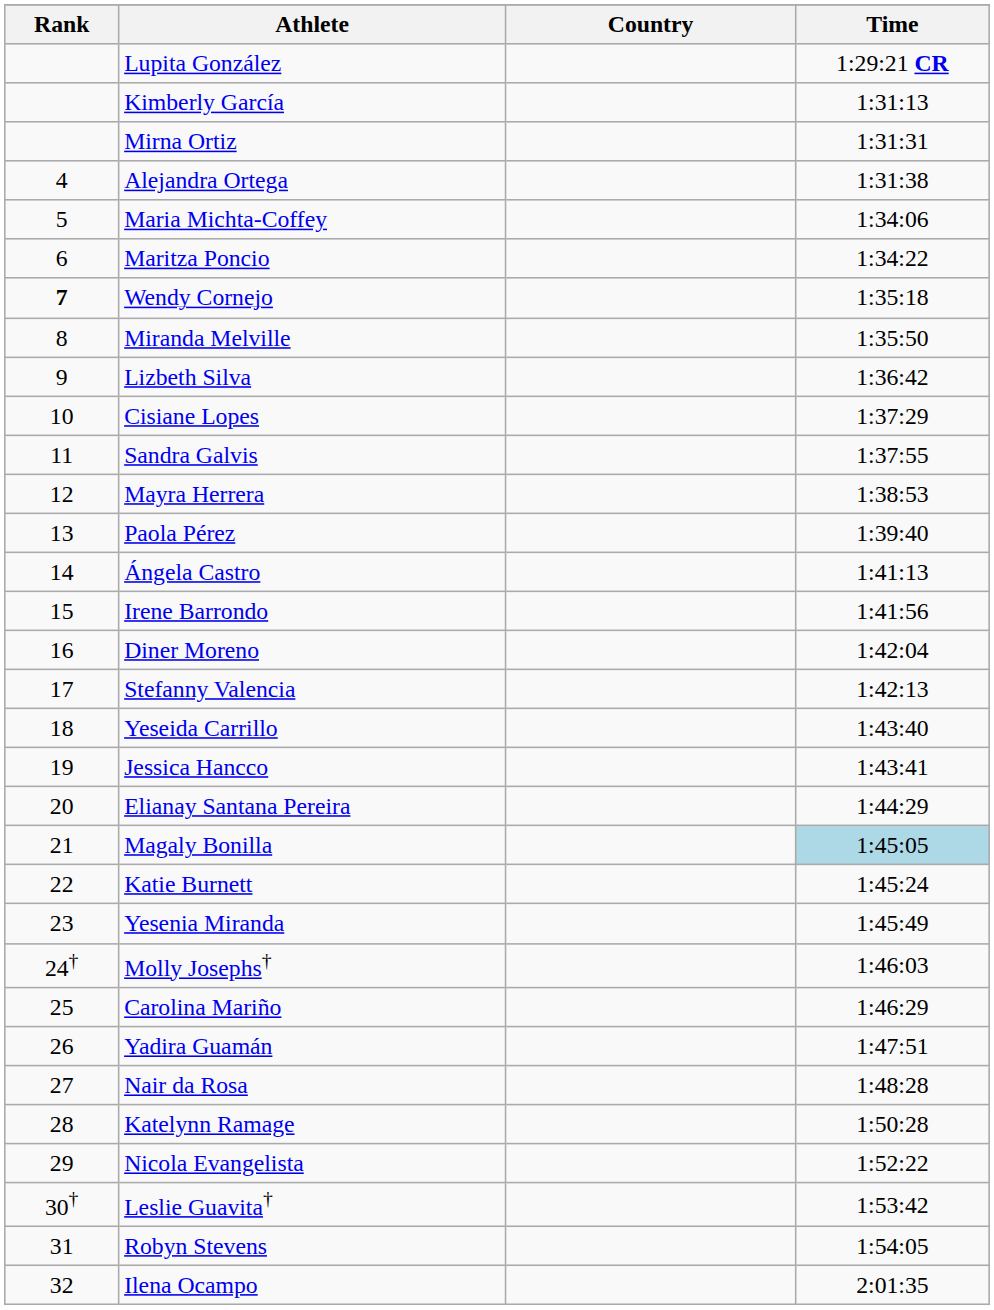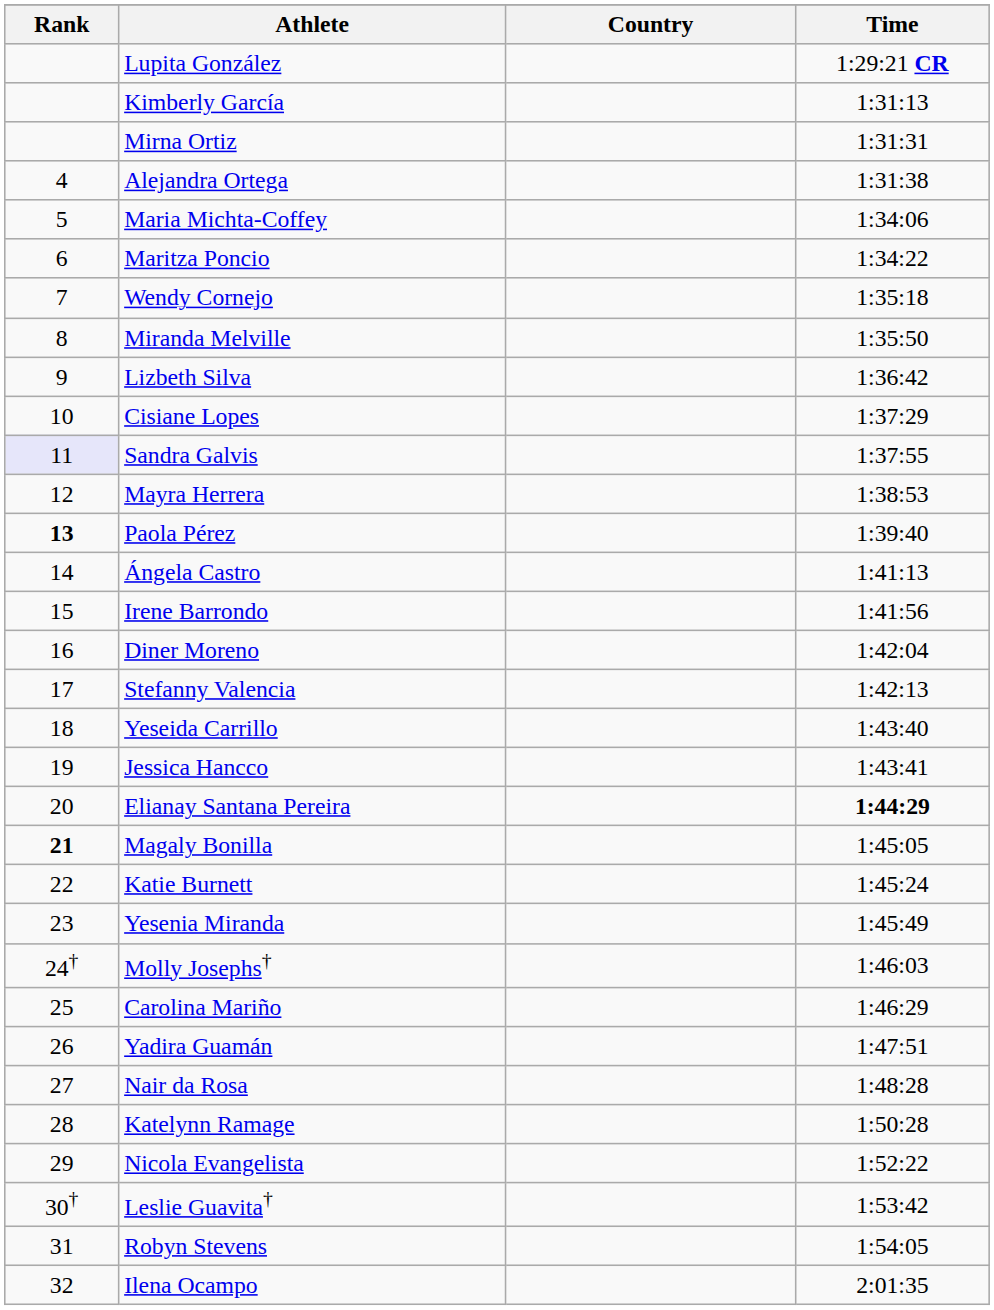(62, 297) bold -> (62, 297) normal
(62, 454) no background -> (62, 454) lavender background
(62, 532) normal -> (62, 532) bold
(892, 806) normal -> (892, 806) bold
(62, 845) normal -> (62, 845) bold
(892, 845) lightblue background -> (892, 845) no background
